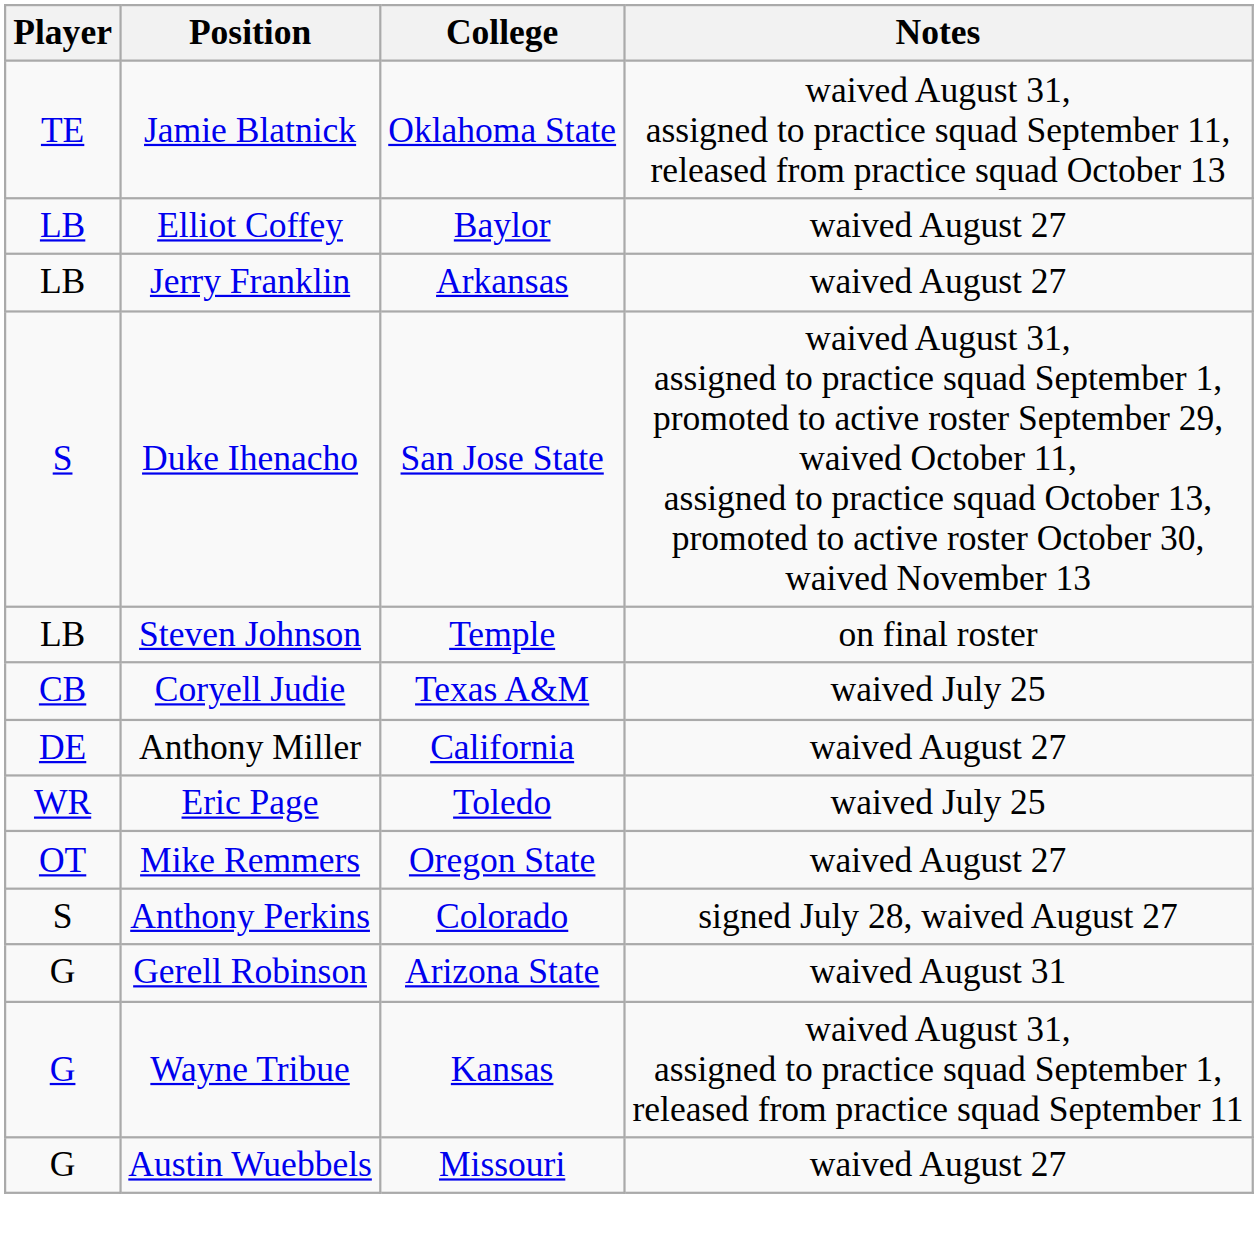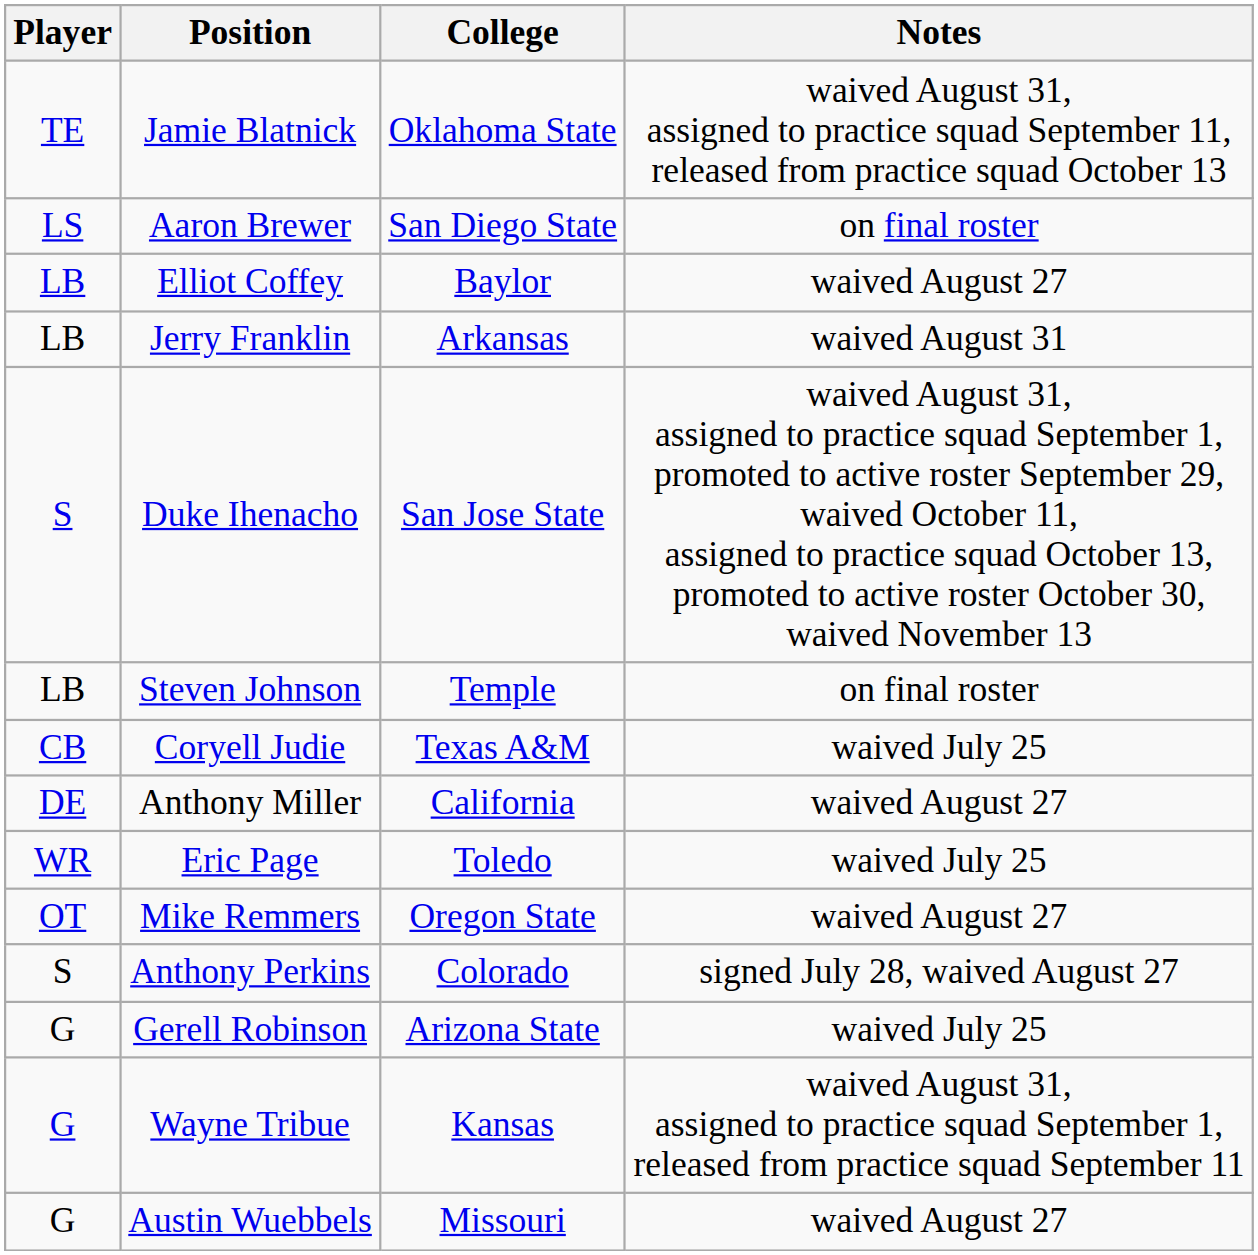+ row: (250, 225)
(938, 281) waived August 27 -> (939, 337) waived August 31
(938, 972) waived August 31 -> (939, 1028) waived July 25
